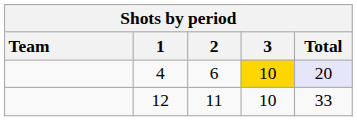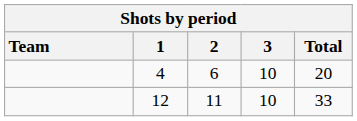(268, 73) gold background -> (268, 73) no background
(323, 73) lavender background -> (323, 73) no background
